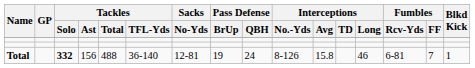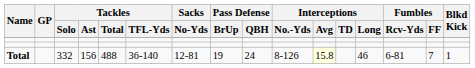(65, 55) bold -> (65, 55) normal
(324, 55) no background -> (324, 55) lightyellow background
